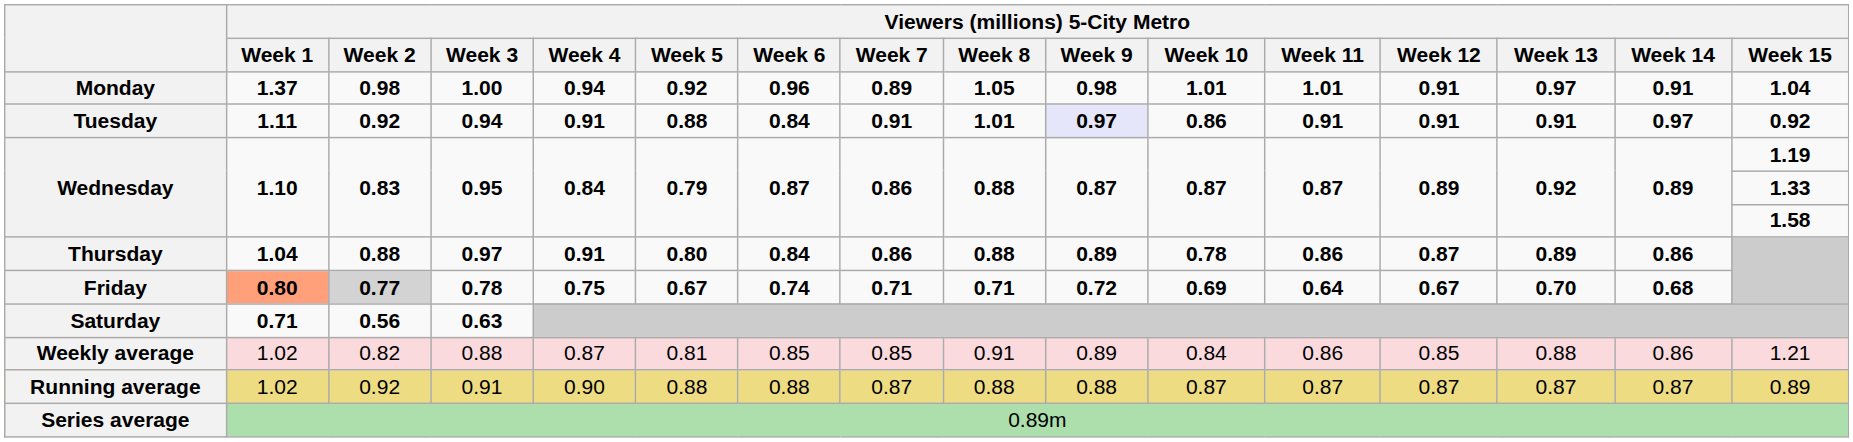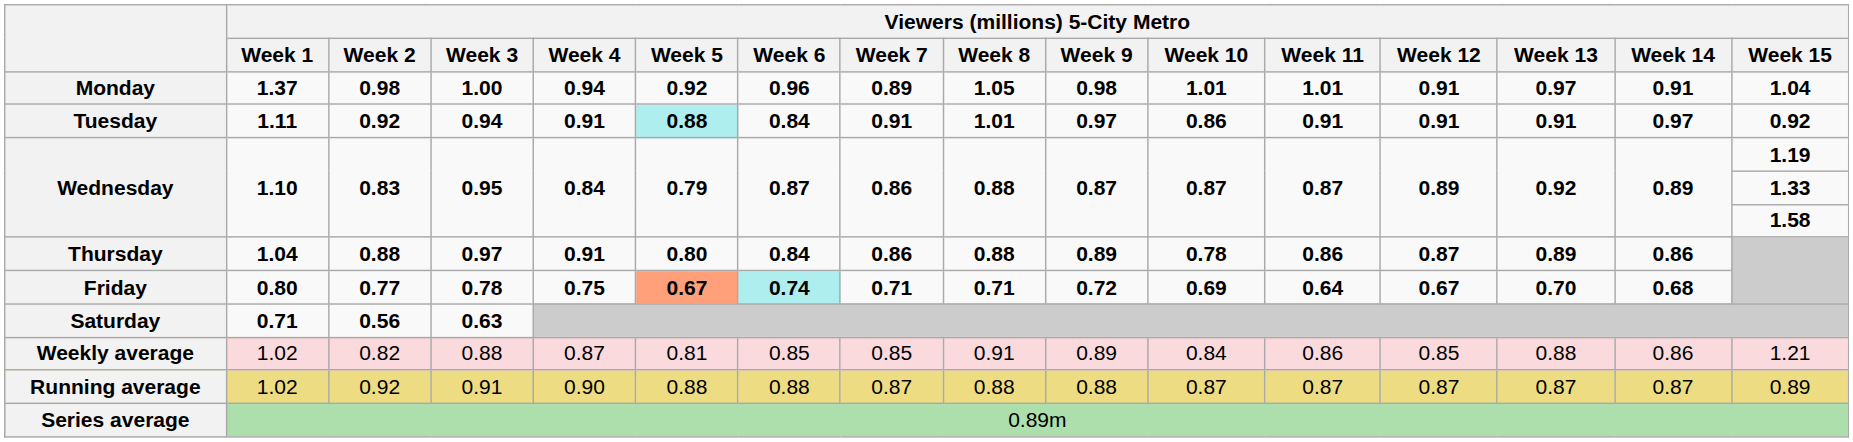(687, 121) no background -> (687, 121) paleturquoise background
(1097, 121) lavender background -> (1097, 121) no background
(277, 287) lightsalmon background -> (277, 287) no background
(380, 287) lightgrey background -> (380, 287) no background
(687, 287) no background -> (687, 287) lightsalmon background
(789, 287) no background -> (789, 287) paleturquoise background
